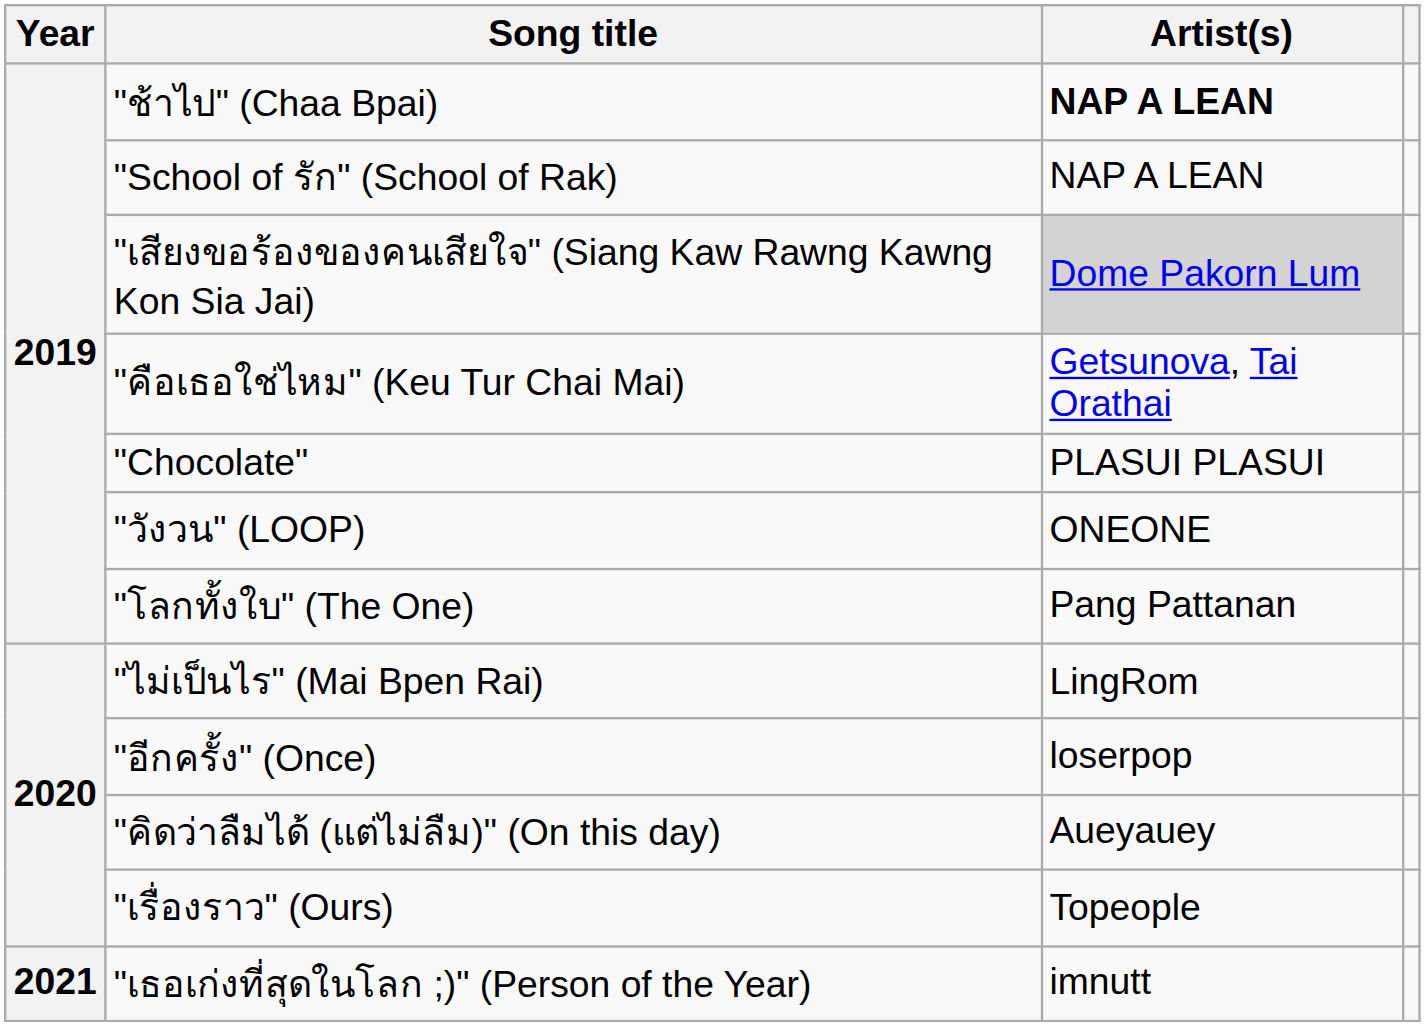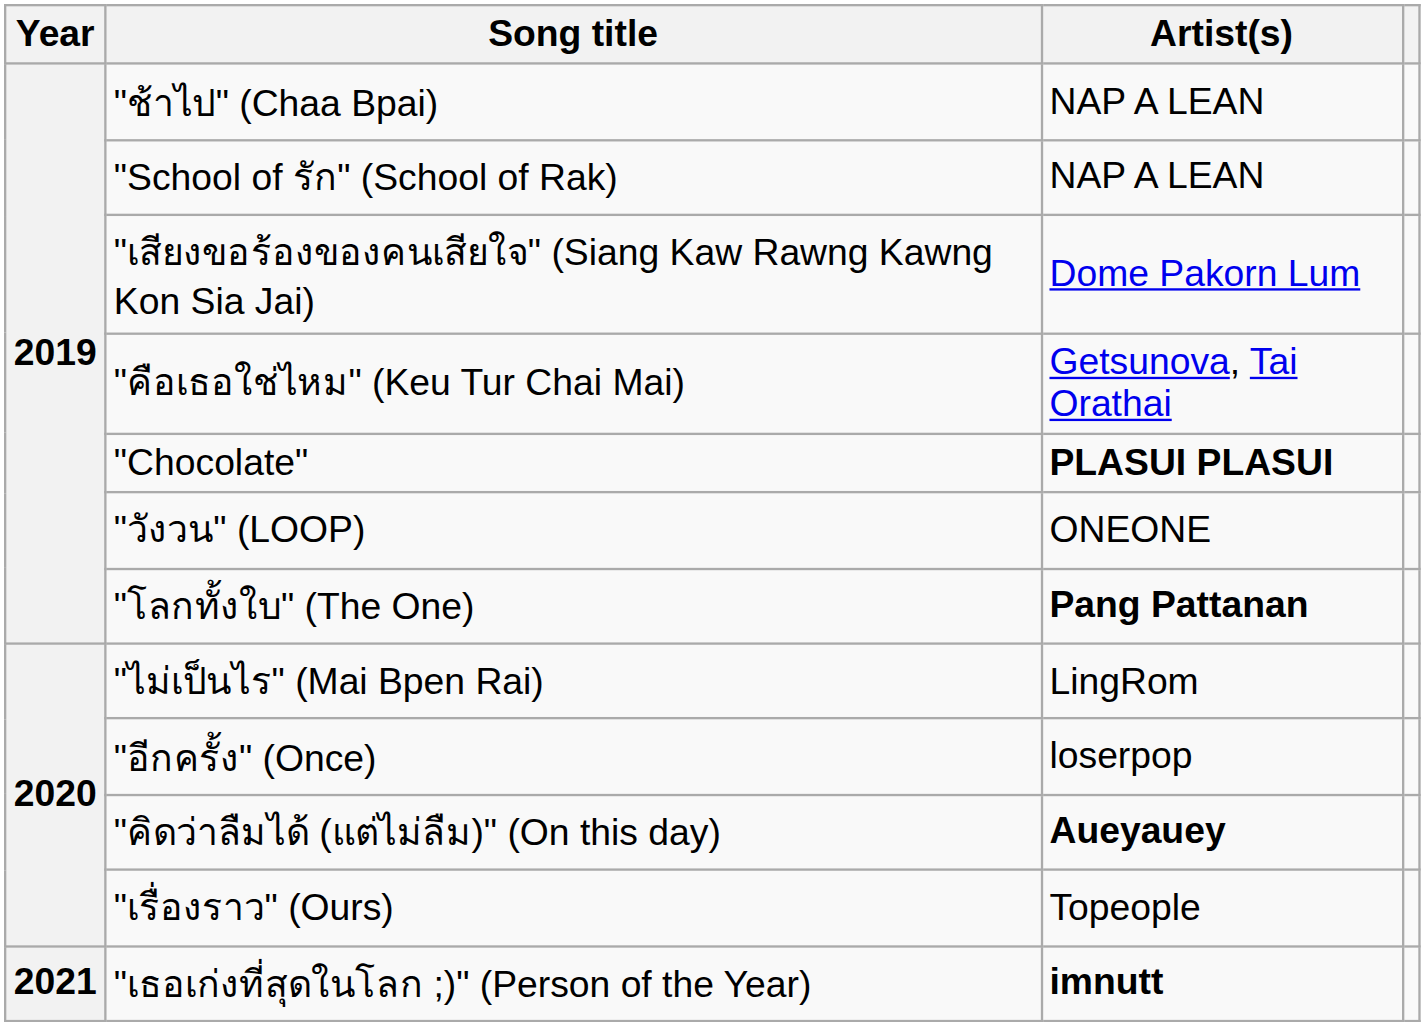(1162, 101) bold -> (1157, 101) normal
(1205, 273) lightgrey background -> (1205, 273) no background
(1187, 462) normal -> (1191, 462) bold
(1173, 605) normal -> (1179, 605) bold
(1132, 831) normal -> (1138, 831) bold
(1100, 982) normal -> (1106, 982) bold
